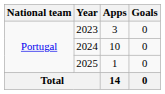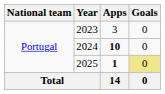(115, 47) normal -> (115, 47) bold
(115, 64) normal -> (115, 64) bold
(145, 64) no background -> (145, 64) khaki background
